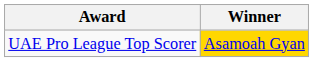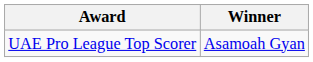(254, 43) gold background -> (254, 43) no background
